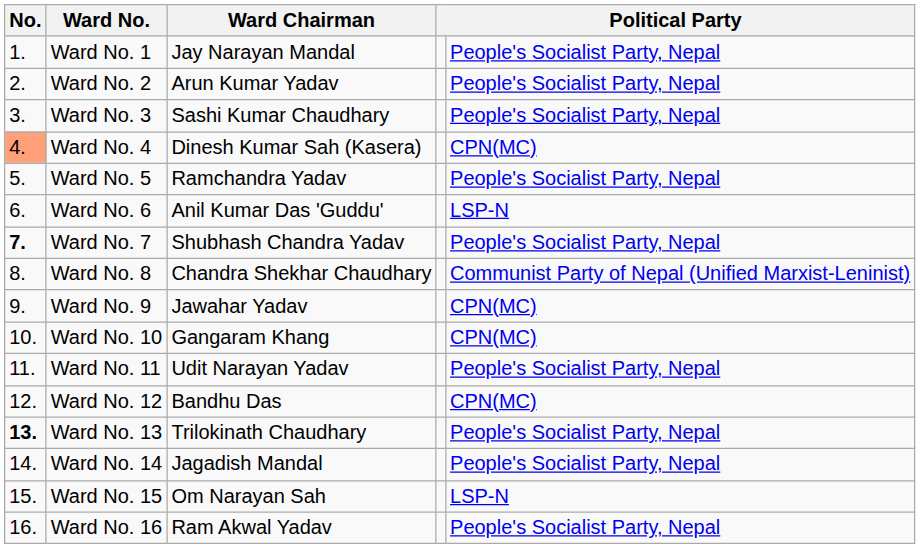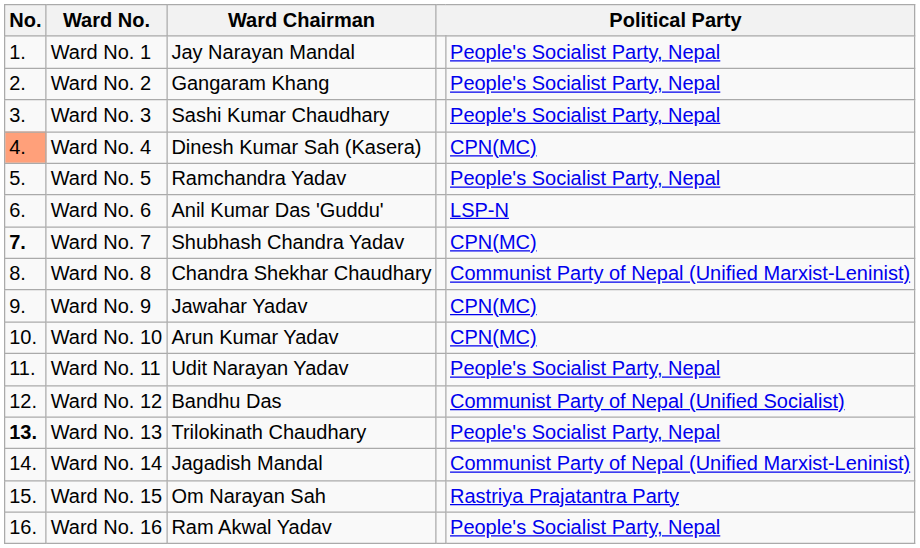(255, 83) Arun Kumar Yadav -> (250, 83) Gangaram Khang
(585, 242) People's Socialist Party, Nepal -> (493, 242) CPN(MC)
(250, 337) Gangaram Khang -> (255, 337) Arun Kumar Yadav
(493, 400) CPN(MC) -> (647, 400) Communist Party of Nepal (Unified Socialist)
(585, 464) People's Socialist Party, Nepal -> (680, 464) Communist Party of Nepal (Unified Marxist-Leninist)
(479, 496) LSP-N -> (565, 496) Rastriya Prajatantra Party
